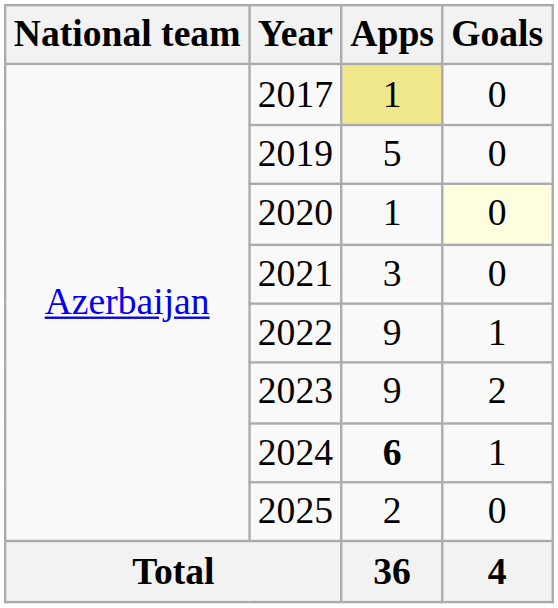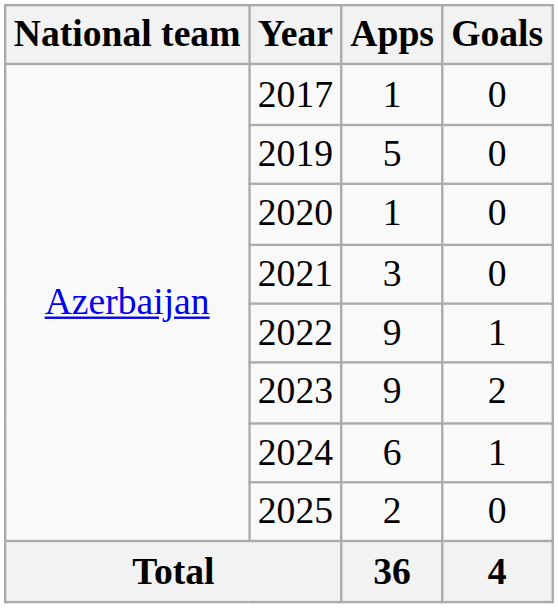(392, 93) khaki background -> (392, 93) no background
(497, 213) lightyellow background -> (497, 213) no background
(392, 451) bold -> (392, 451) normal
